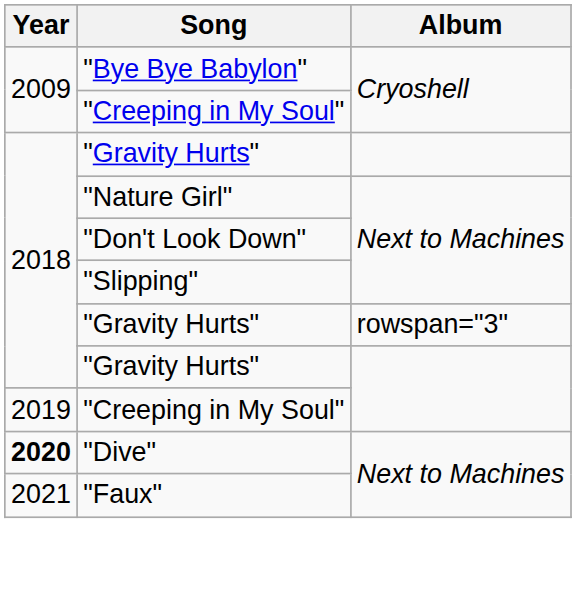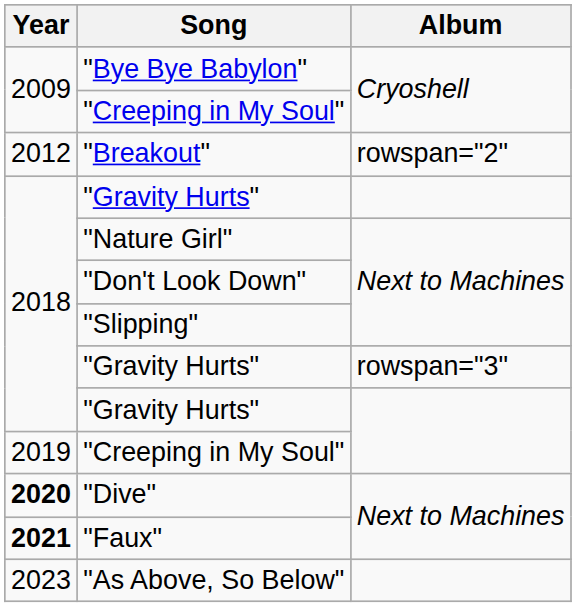+ row: (147, 153)
(41, 494) normal -> (41, 537) bold
+ row: (214, 580)
